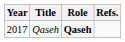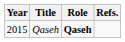(17, 29) 2017 -> (17, 29) 2015
